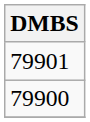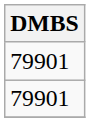(40, 98) 79900 -> (40, 98) 79901
